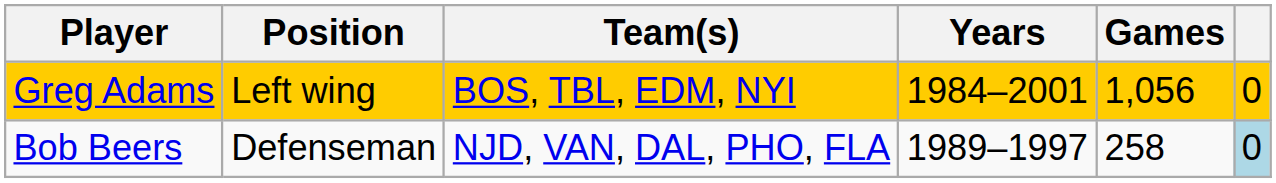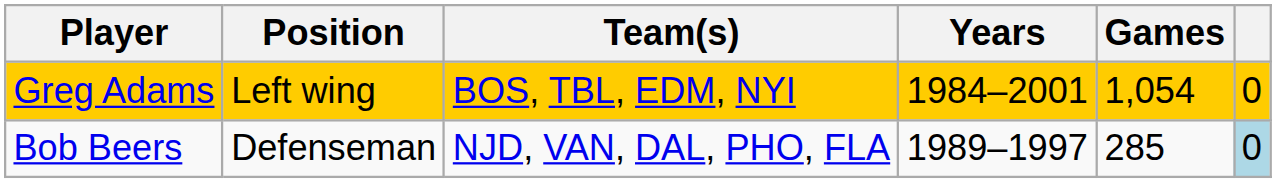(1150, 90) 1,056 -> (1150, 90) 1,054
(1135, 147) 258 -> (1135, 147) 285
